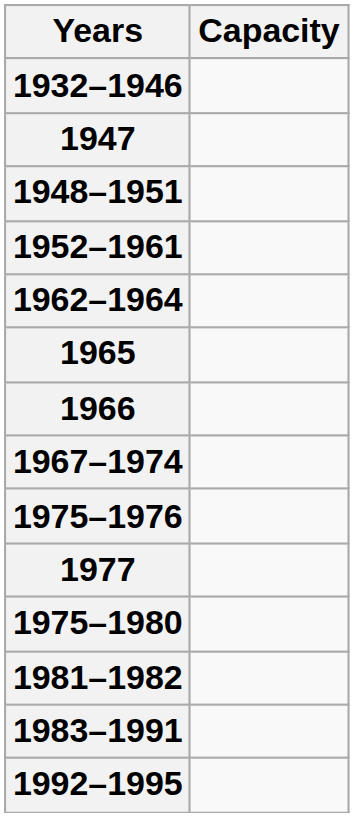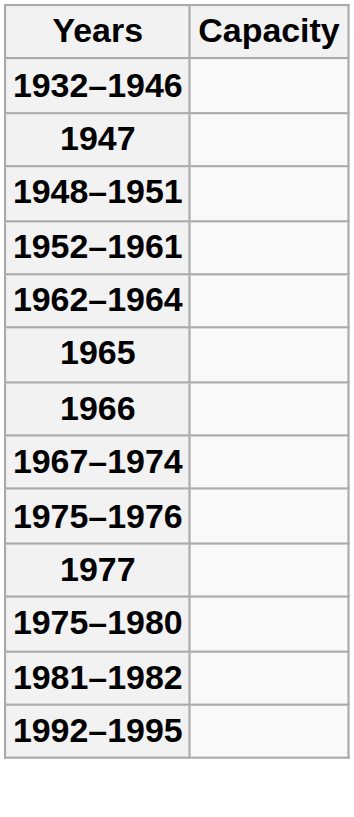- row: (98, 730)
